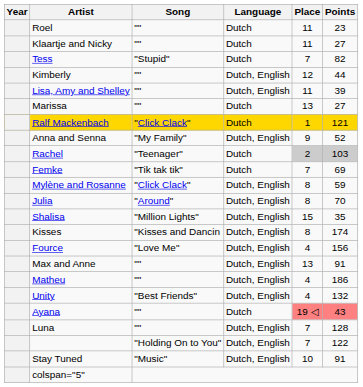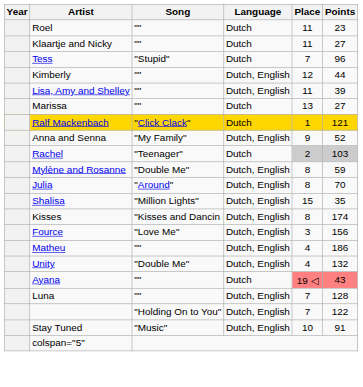(340, 59) 82 -> (340, 59) 96
- row: (47, 169)
(162, 185) "Click Clack" -> (162, 169) "Double Me"
(307, 248) 4 -> (307, 232) 3
- row: (64, 264)
(166, 295) "Best Friends" -> (162, 264) "Double Me"
